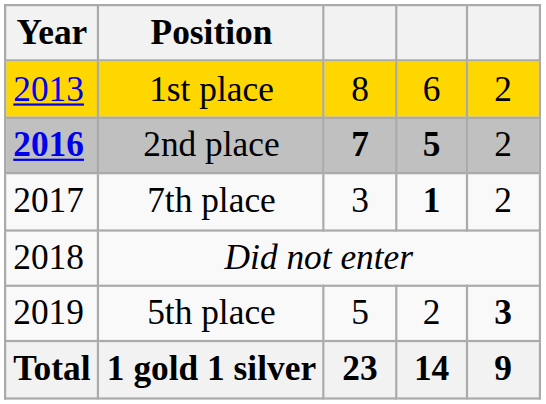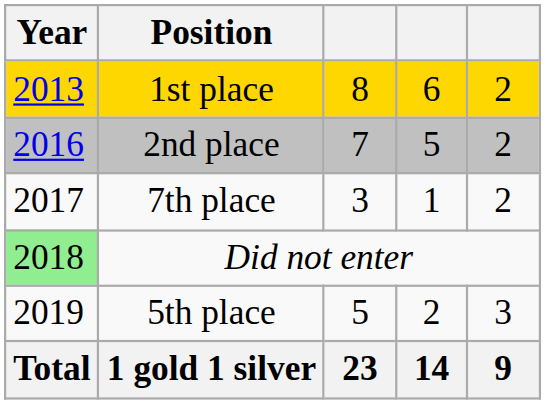(49, 144) bold -> (49, 144) normal
(360, 144) bold -> (360, 144) normal
(432, 144) bold -> (432, 144) normal
(432, 200) bold -> (432, 200) normal
(49, 256) no background -> (49, 256) lightgreen background
(503, 312) bold -> (503, 312) normal
